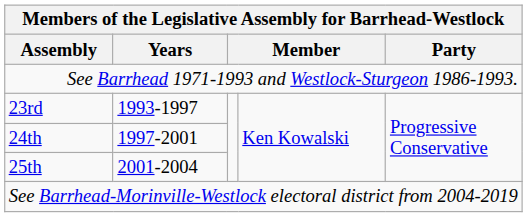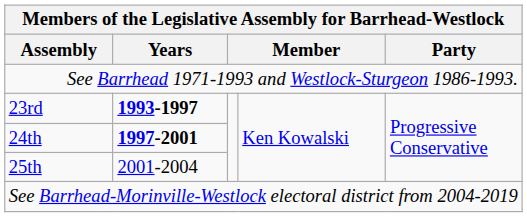(158, 108) normal -> (158, 108) bold
(158, 137) normal -> (158, 137) bold
